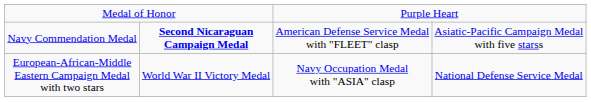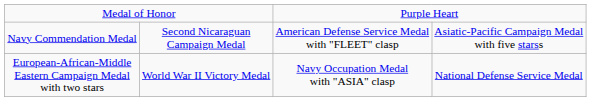(206, 37) bold -> (206, 37) normal
